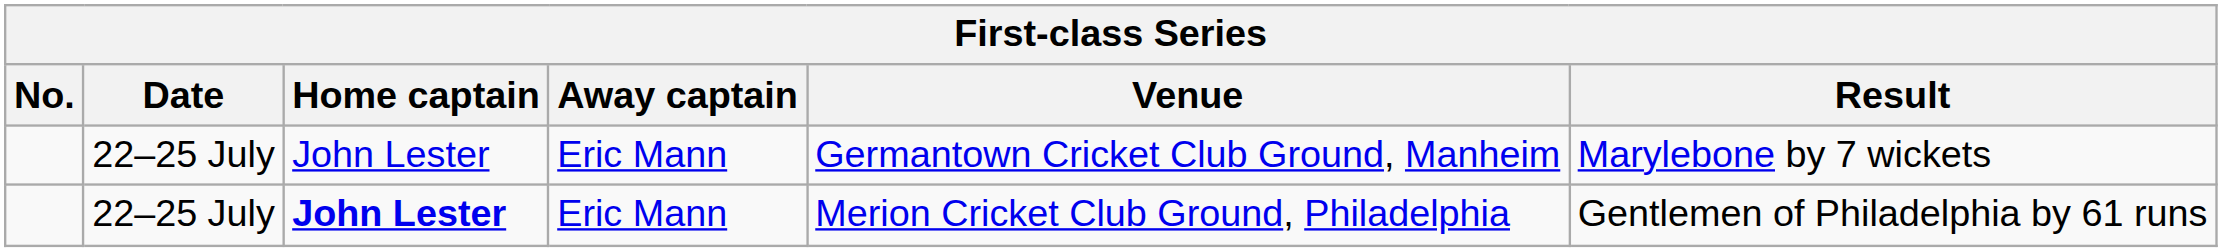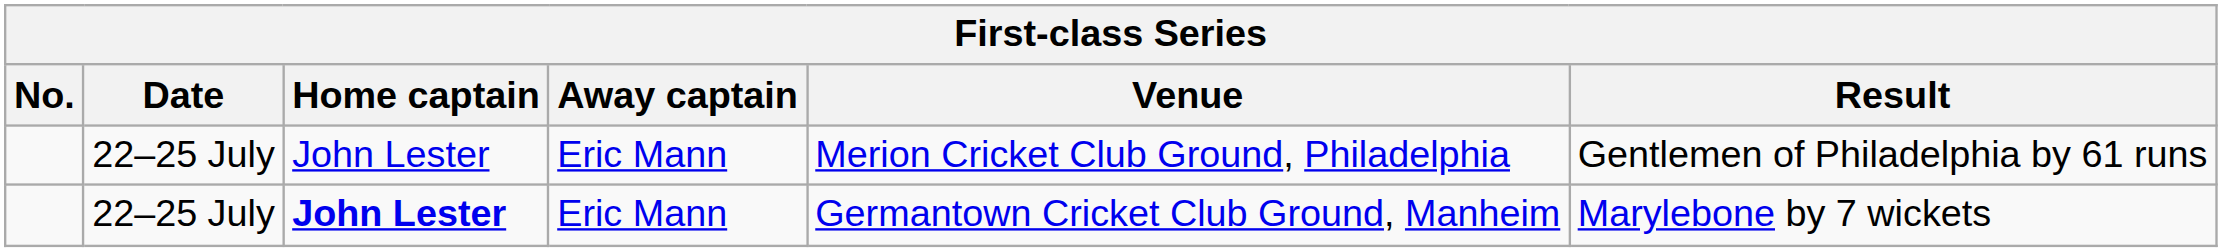(1188, 154) Germantown Cricket Club Ground, Manheim -> (1163, 154) Merion Cricket Club Ground, Philadelphia
(1784, 154) Marylebone by 7 wickets -> (1893, 154) Gentlemen of Philadelphia by 61 runs
(1163, 214) Merion Cricket Club Ground, Philadelphia -> (1188, 214) Germantown Cricket Club Ground, Manheim
(1893, 214) Gentlemen of Philadelphia by 61 runs -> (1784, 214) Marylebone by 7 wickets
